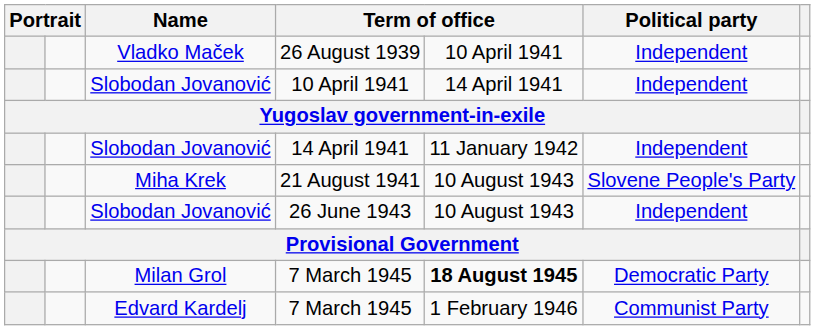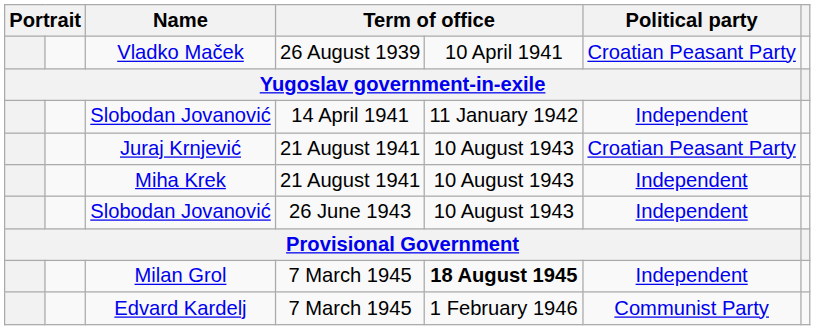(691, 52) Independent -> (692, 52) Croatian Peasant Party
- row: (180, 84)
+ row: (180, 148)
(691, 180) Slovene People's Party -> (692, 180) Independent
(691, 276) Democratic Party -> (692, 276) Independent
